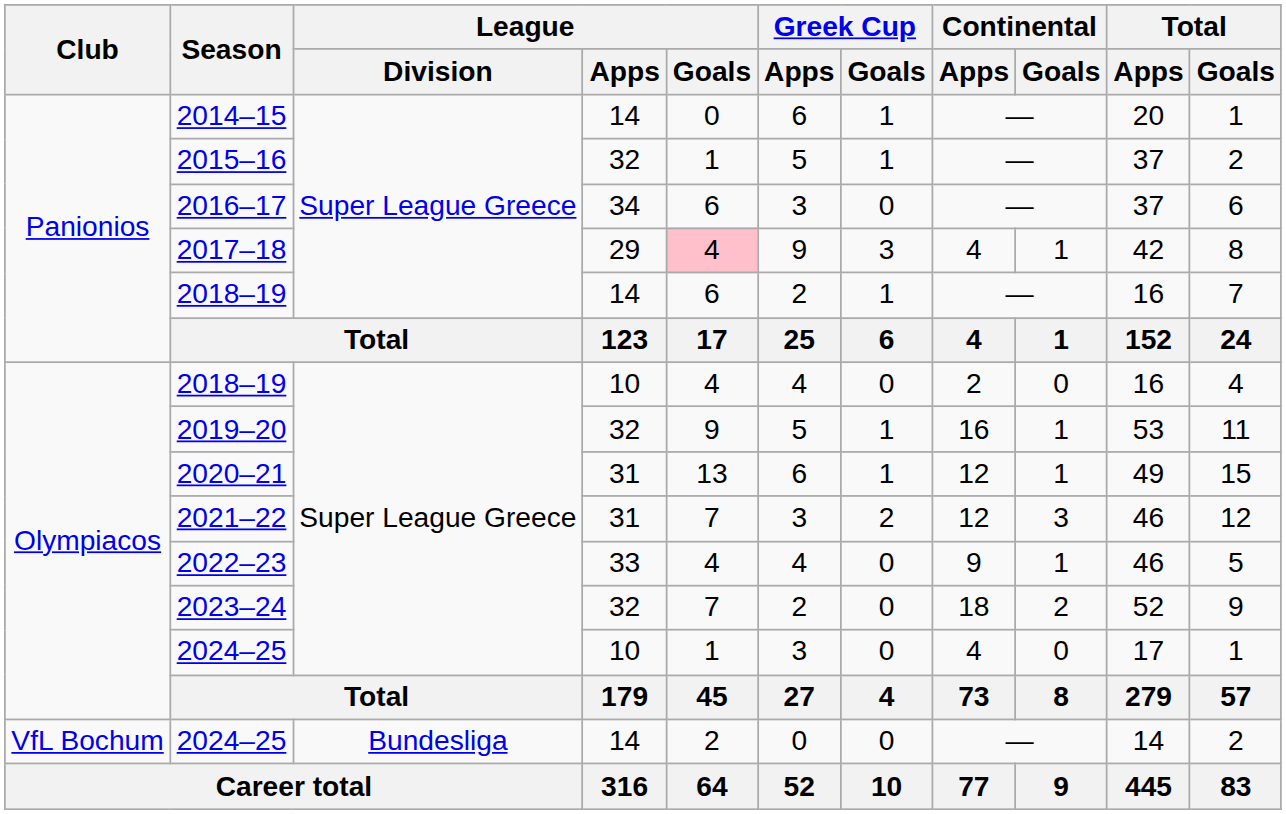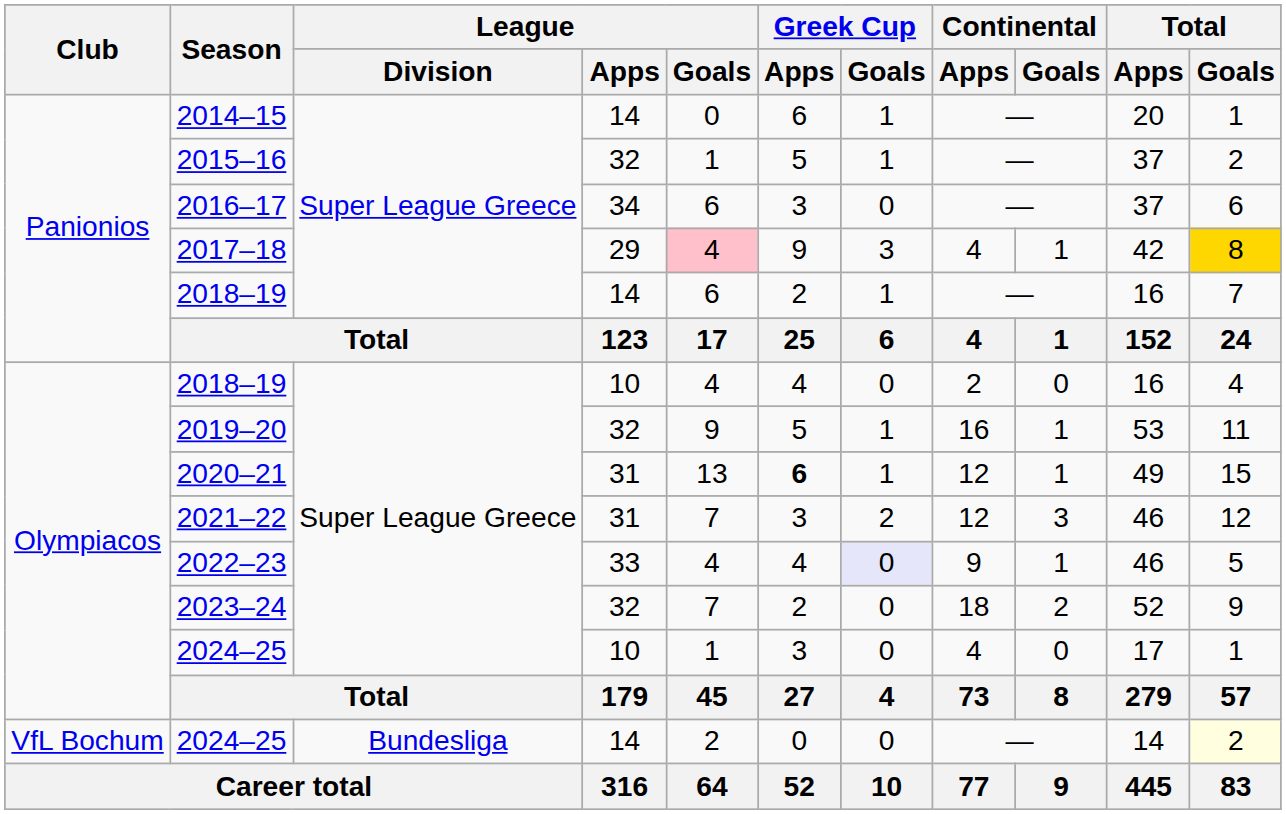(1236, 250) no background -> (1236, 250) gold background
(799, 473) normal -> (799, 473) bold
(887, 562) no background -> (887, 562) lavender background
(1236, 741) no background -> (1236, 741) lightyellow background
